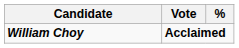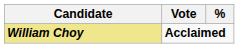(45, 33) no background -> (45, 33) khaki background
